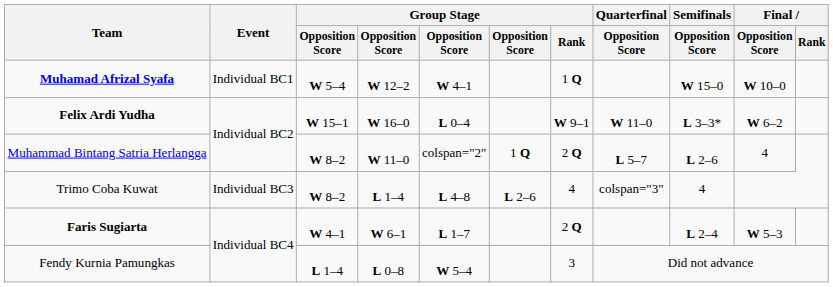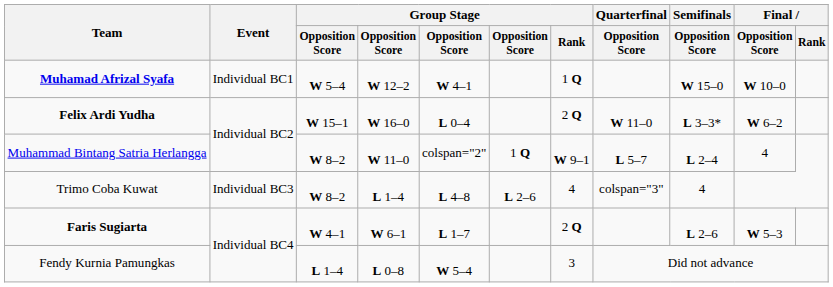(572, 123) W 9–1 -> (572, 115) 2 Q
(572, 152) 2 Q -> (572, 160) W 9–1
(702, 160) L 2–6 -> (702, 160) L 2–4
(702, 233) L 2–4 -> (702, 233) L 2–6
